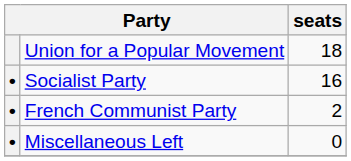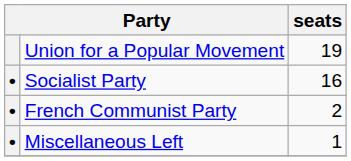(331, 50) 18 -> (331, 50) 19
(337, 141) 0 -> (337, 141) 1
